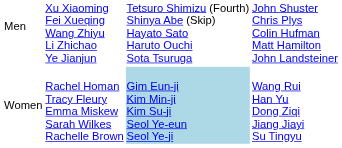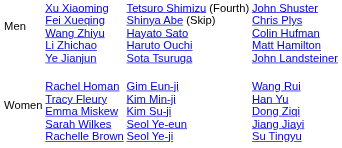(157, 111) lightblue background -> (157, 111) no background
